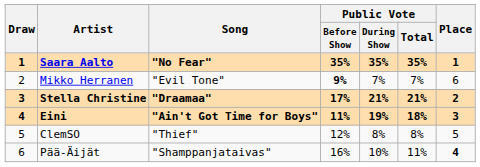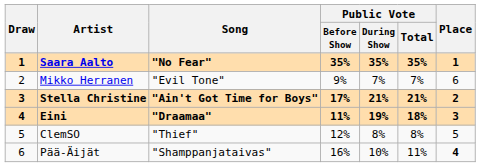(340, 80) bold -> (340, 80) normal
(182, 98) "Draamaa" -> (235, 98) "Ain't Got Time for Boys"
(235, 116) "Ain't Got Time for Boys" -> (182, 116) "Draamaa"
